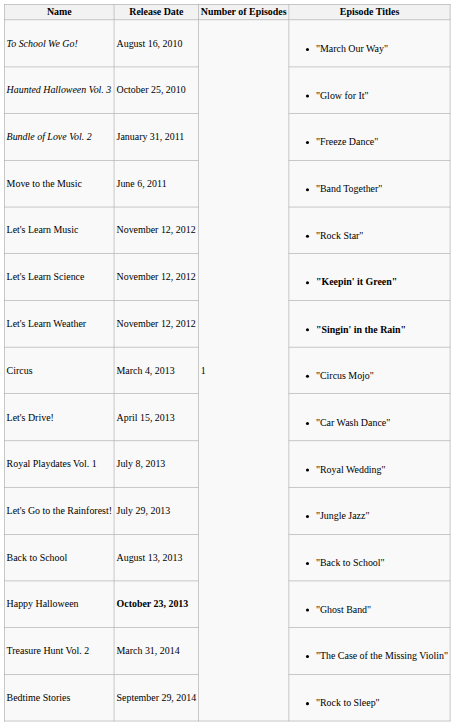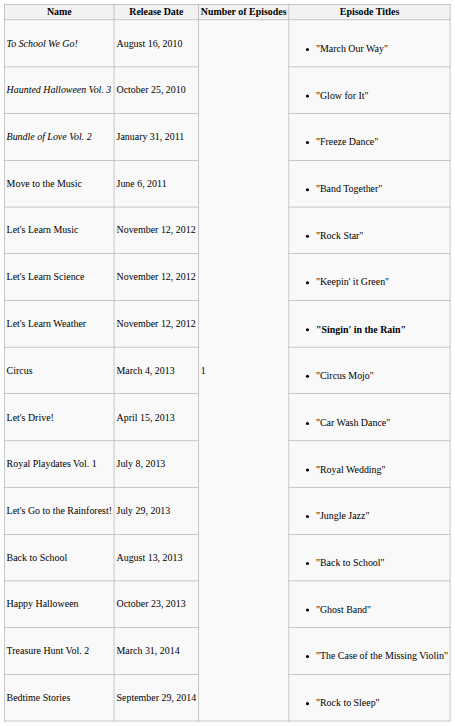(370, 283) bold -> (370, 283) normal
(152, 604) bold -> (151, 604) normal
